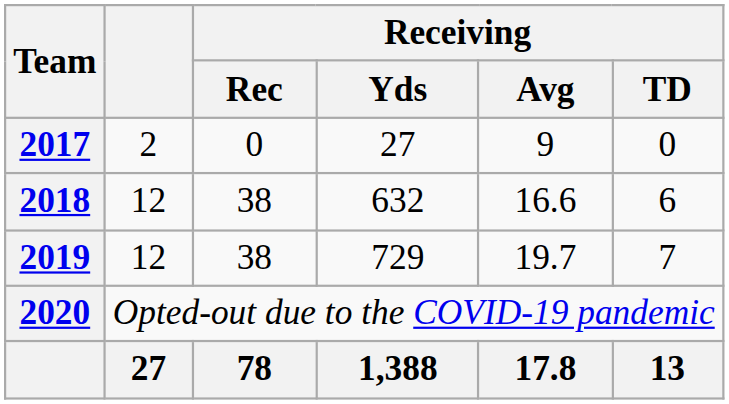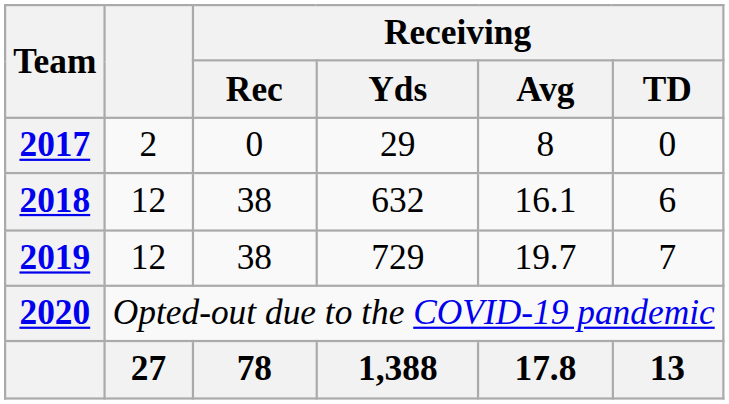(398, 144) 27 -> (398, 144) 29
(545, 144) 9 -> (545, 144) 8
(545, 200) 16.6 -> (545, 200) 16.1
